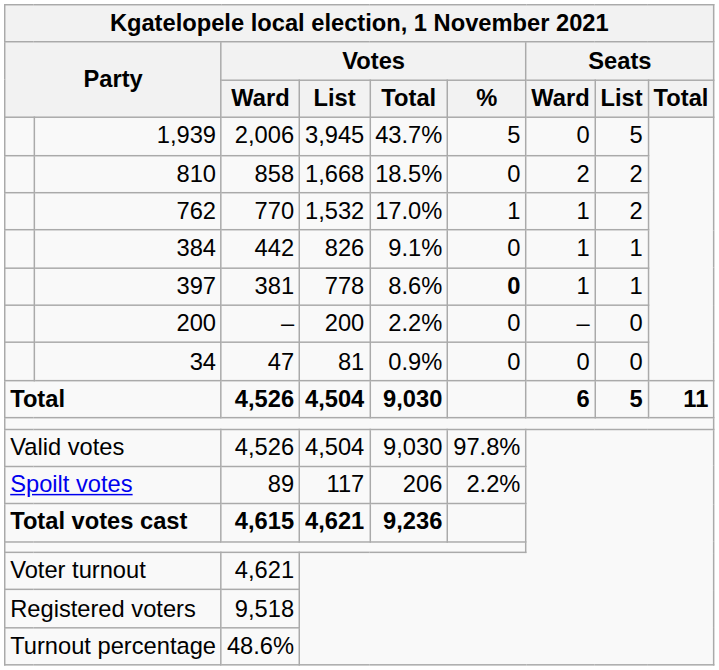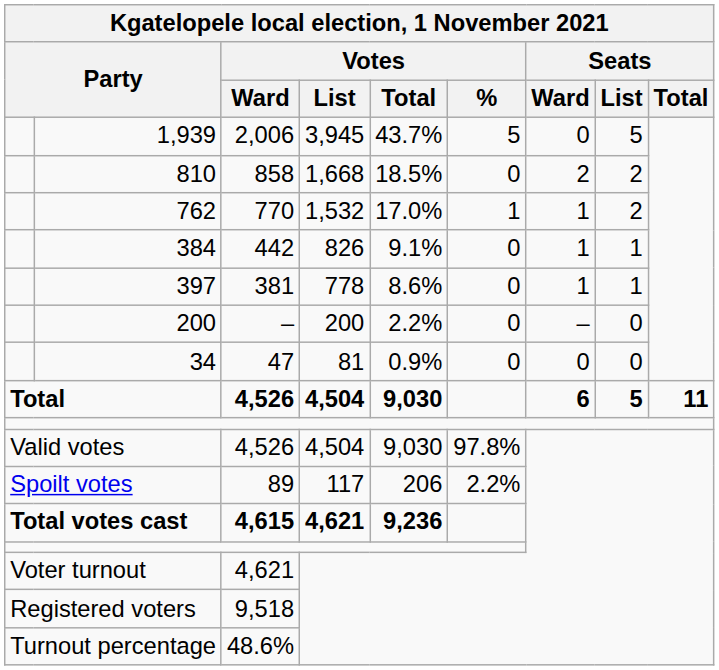(514, 286) bold -> (514, 286) normal
